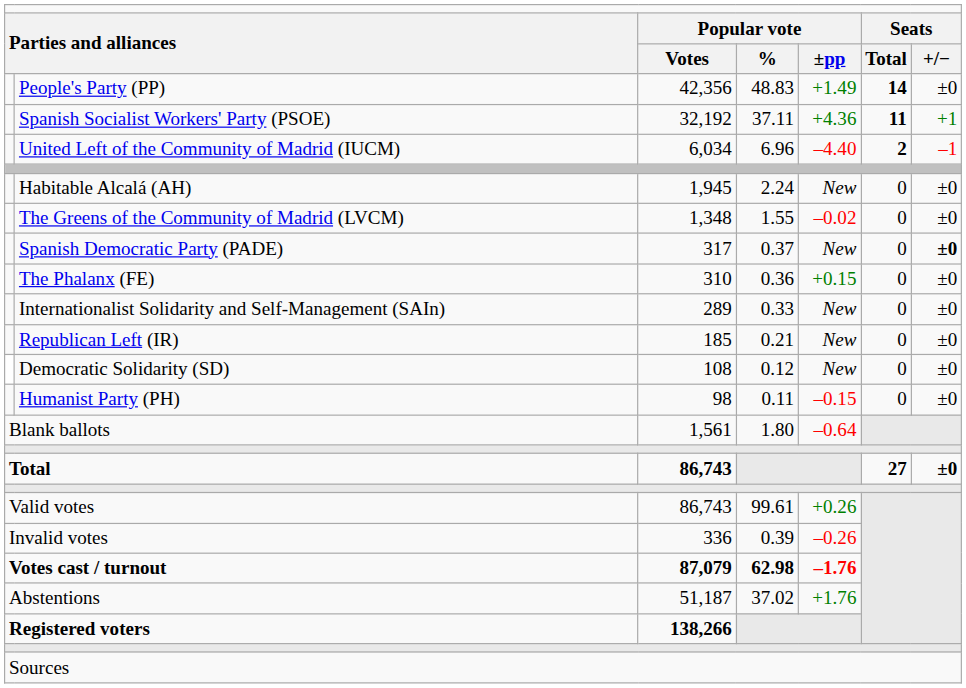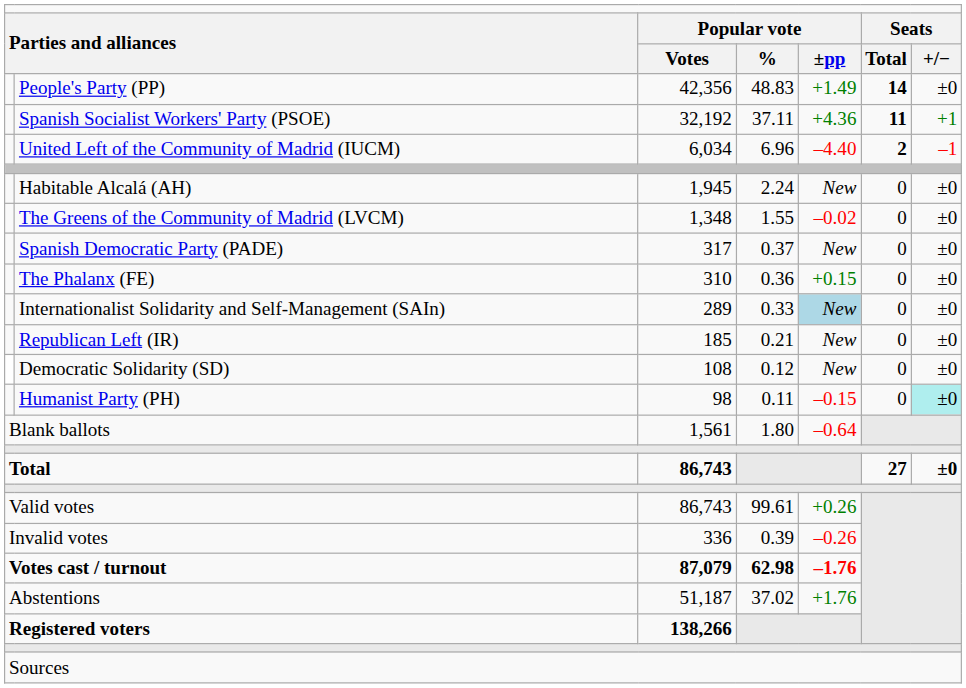(947, 248) bold -> (947, 248) normal
(839, 308) no background -> (839, 308) lightblue background
(947, 399) no background -> (947, 399) paleturquoise background
